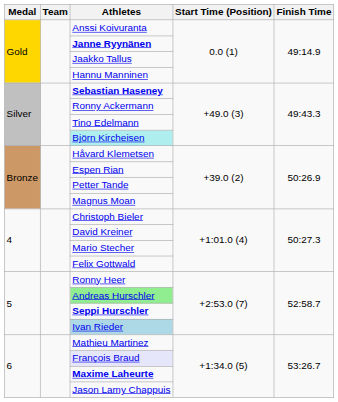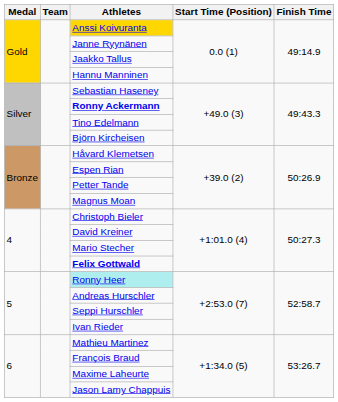(110, 28) no background -> (110, 28) gold background
(112, 43) bold -> (110, 43) normal
(118, 91) bold -> (115, 91) normal
(113, 106) normal -> (116, 106) bold
(108, 138) paleturquoise background -> (108, 138) no background
(104, 264) normal -> (106, 264) bold
(99, 279) no background -> (99, 279) paleturquoise background
(113, 295) lightgreen background -> (113, 295) no background
(110, 311) bold -> (108, 311) normal
(98, 327) lightblue background -> (98, 327) no background
(106, 358) lavender background -> (106, 358) no background
(113, 374) bold -> (111, 374) normal
